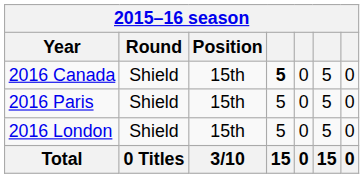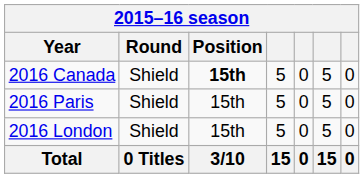(228, 74) normal -> (228, 74) bold
(281, 74) bold -> (281, 74) normal
